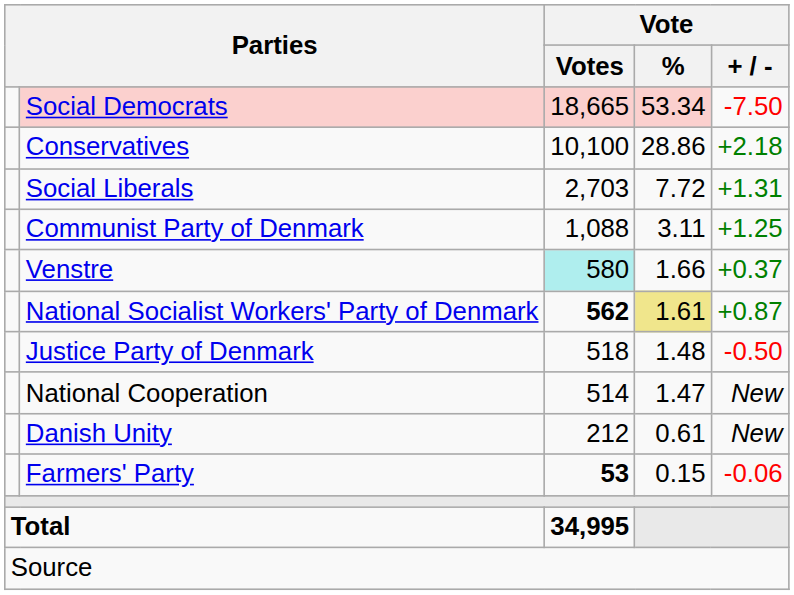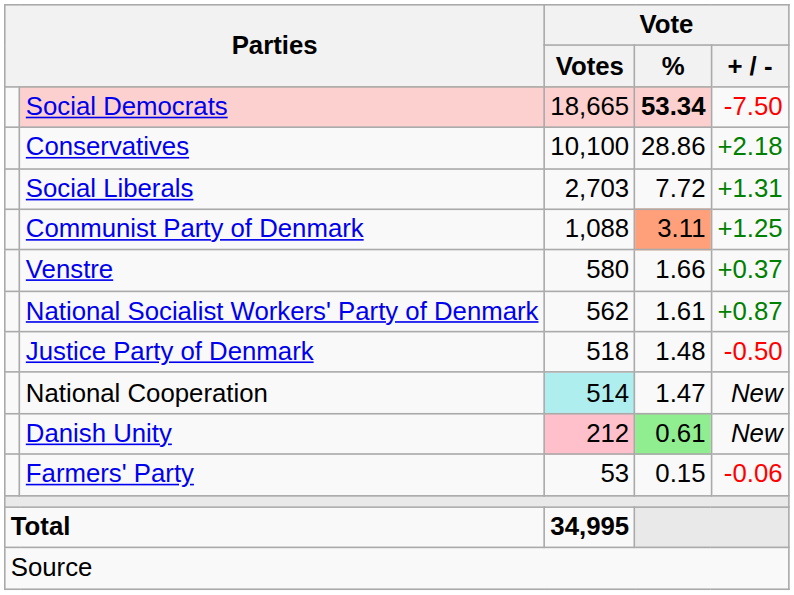(673, 106) normal -> (673, 106) bold
(681, 229) no background -> (681, 229) lightsalmon background
(608, 270) paleturquoise background -> (608, 270) no background
(608, 310) bold -> (608, 310) normal
(680, 310) khaki background -> (680, 310) no background
(608, 392) no background -> (608, 392) paleturquoise background
(608, 433) no background -> (608, 433) pink background
(680, 433) no background -> (680, 433) lightgreen background
(615, 474) bold -> (615, 474) normal
